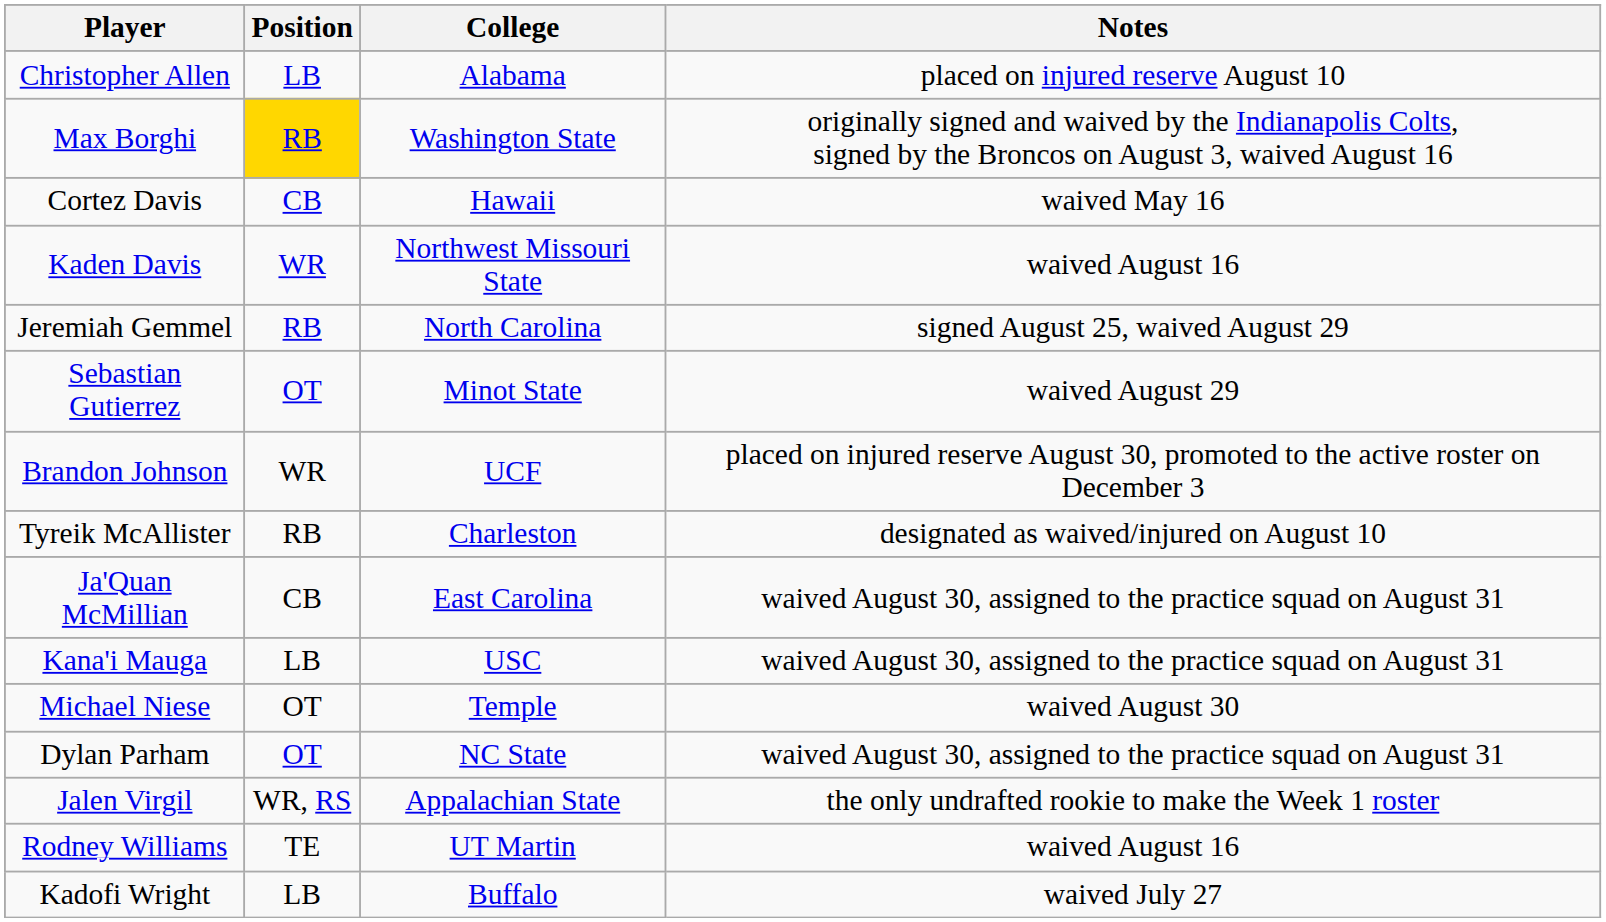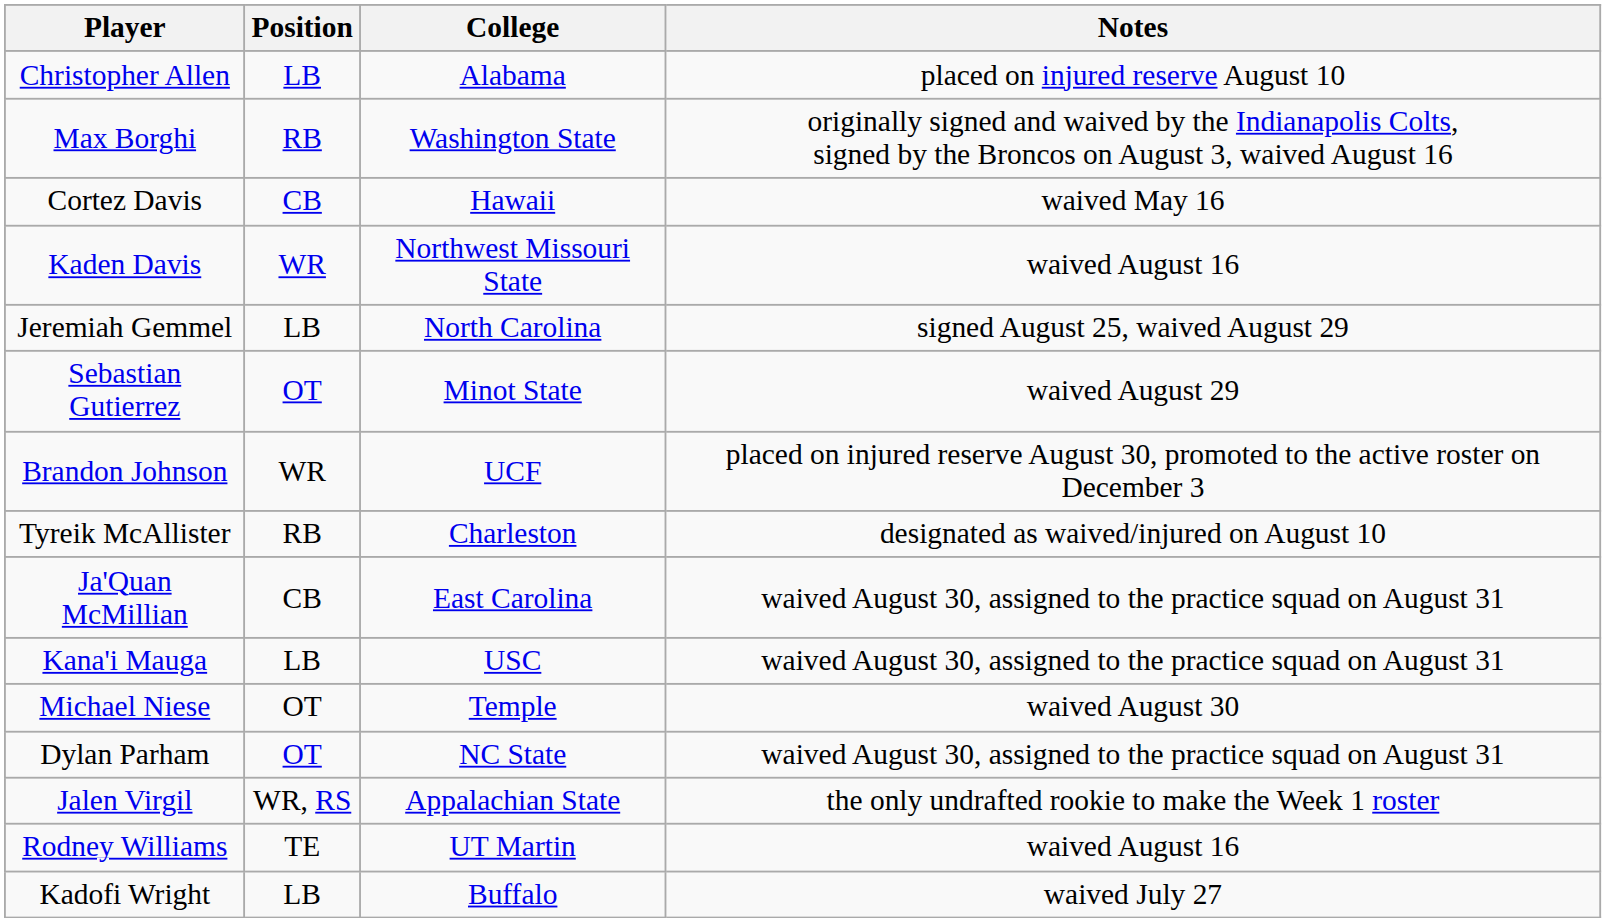(302, 137) gold background -> (302, 137) no background
(302, 327) RB -> (302, 327) LB
